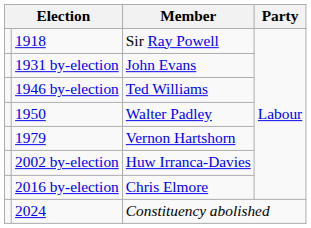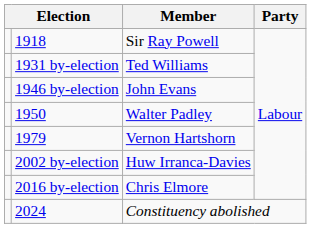(161, 65) John Evans -> (167, 65) Ted Williams
(167, 89) Ted Williams -> (161, 89) John Evans
